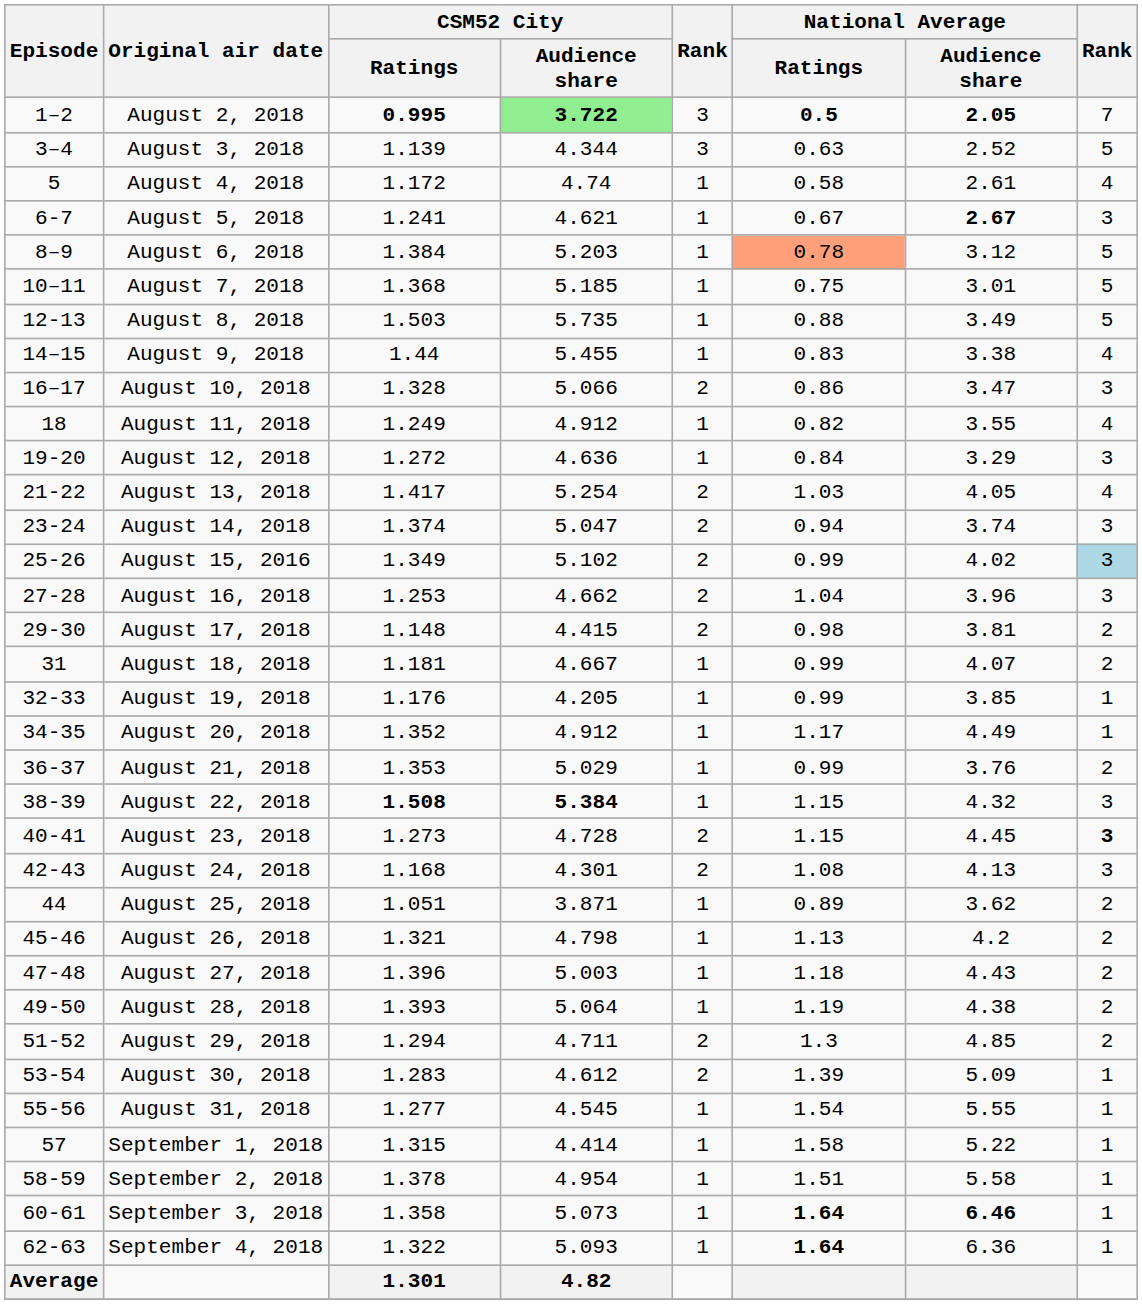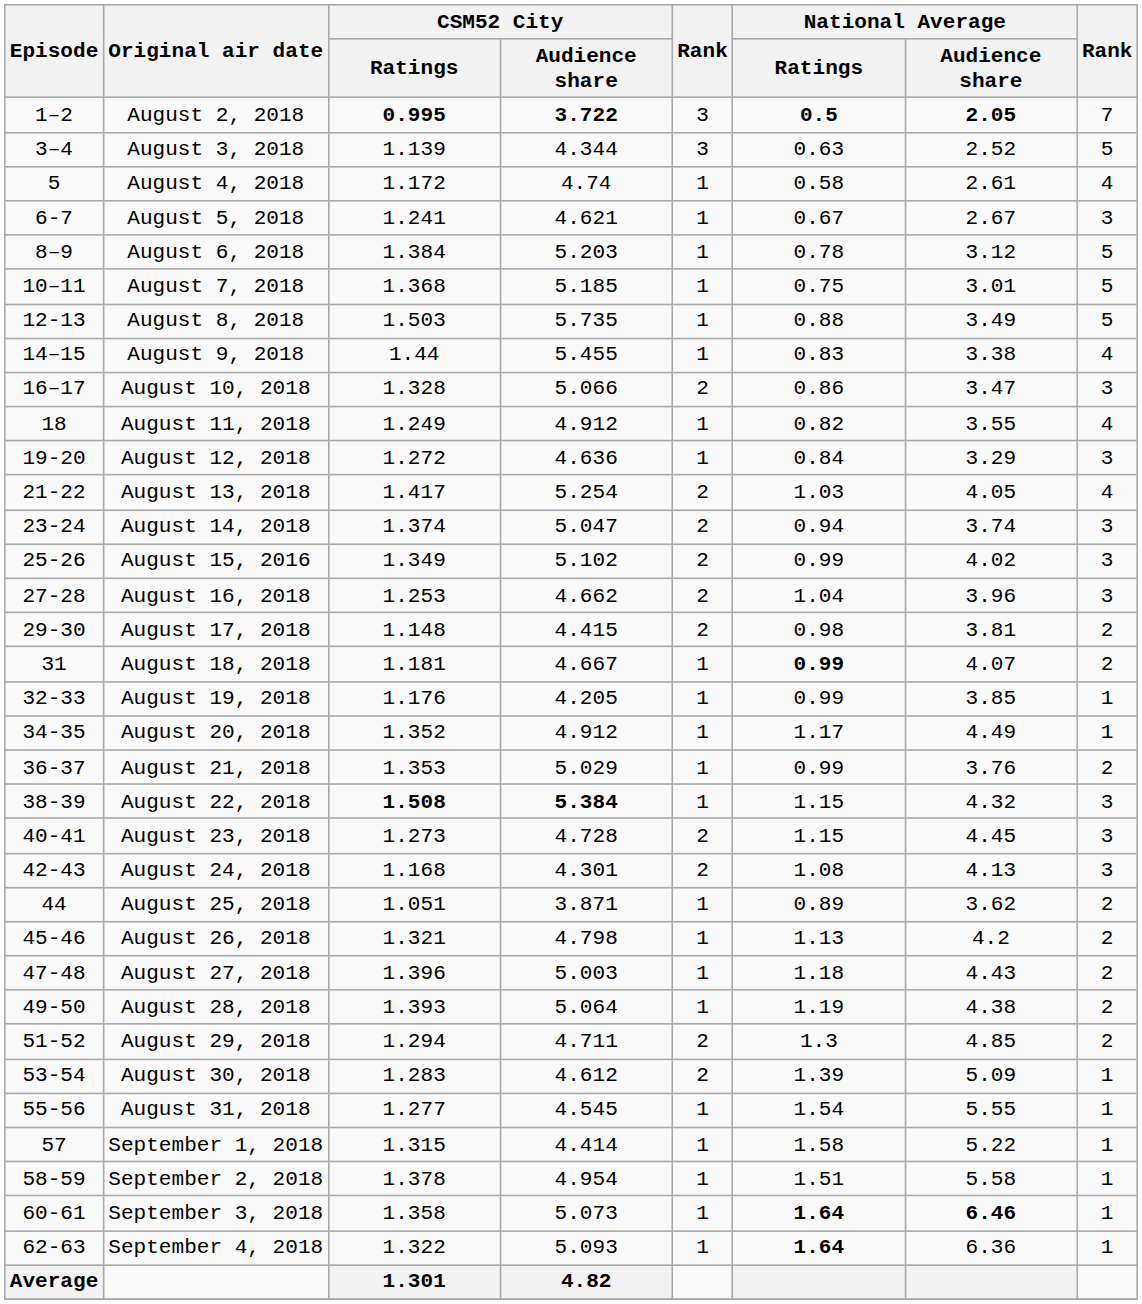(586, 115) lightgreen background -> (586, 115) no background
(991, 218) bold -> (991, 218) normal
(819, 252) lightsalmon background -> (819, 252) no background
(1107, 561) lightblue background -> (1107, 561) no background
(819, 664) normal -> (819, 664) bold
(1107, 836) bold -> (1107, 836) normal
